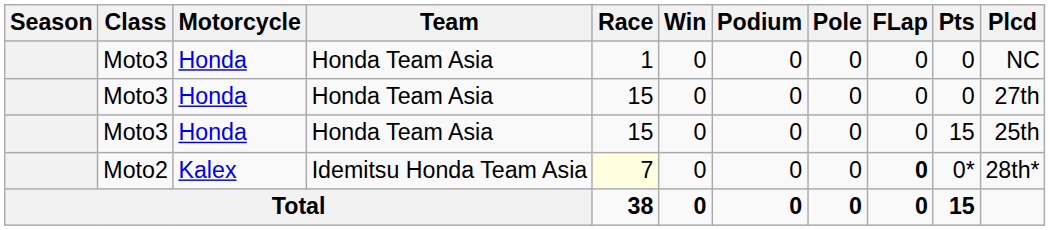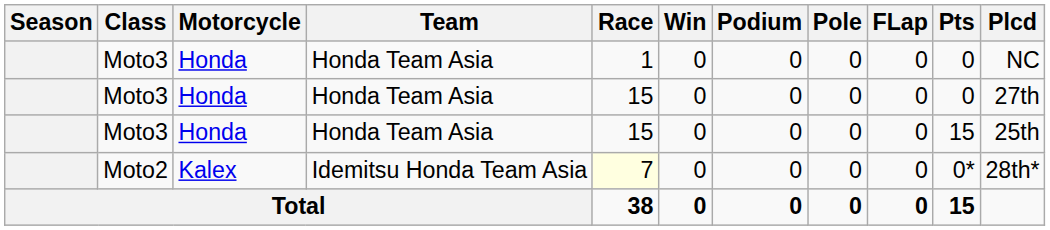(921, 170) bold -> (921, 170) normal
